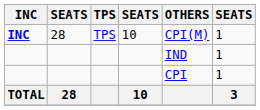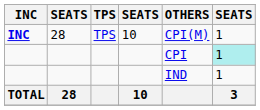(176, 55) IND -> (176, 55) CPI
(219, 55) no background -> (219, 55) paleturquoise background
(176, 75) CPI -> (176, 75) IND
